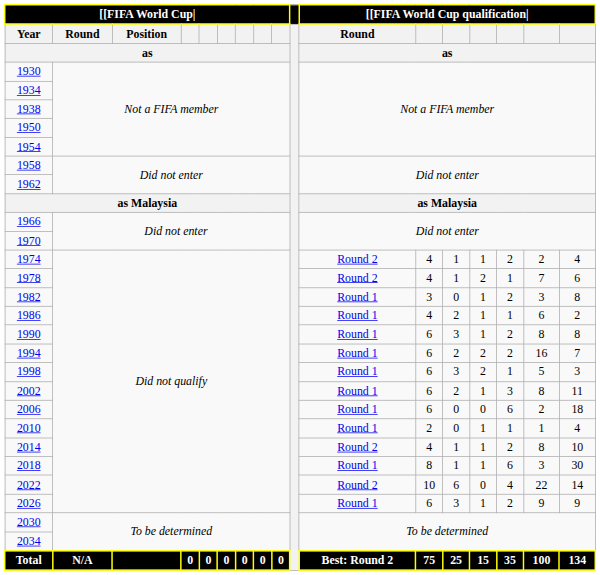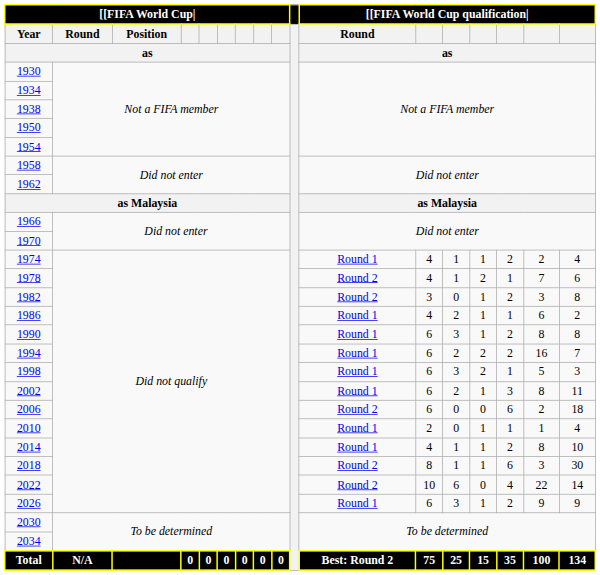(357, 259) Round 2 -> (357, 259) Round 1
(357, 297) Round 1 -> (357, 297) Round 2
(357, 409) Round 1 -> (357, 409) Round 2
(357, 447) Round 2 -> (357, 447) Round 1
(357, 466) Round 1 -> (357, 466) Round 2
